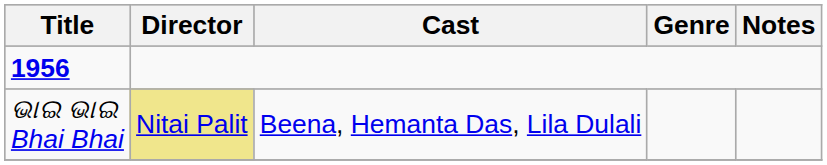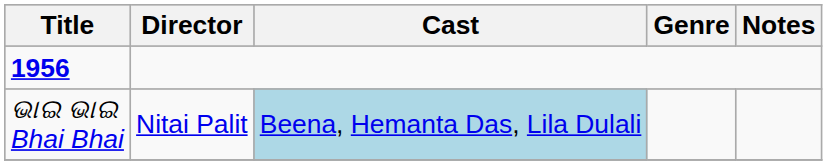(192, 124) khaki background -> (192, 124) no background
(451, 124) no background -> (451, 124) lightblue background
